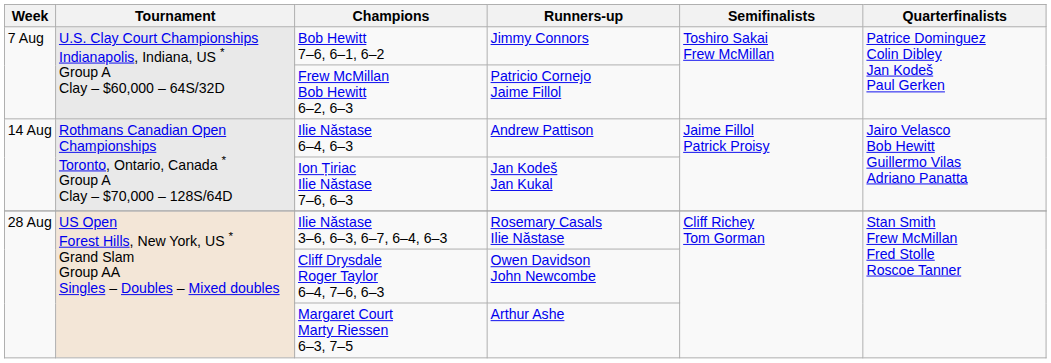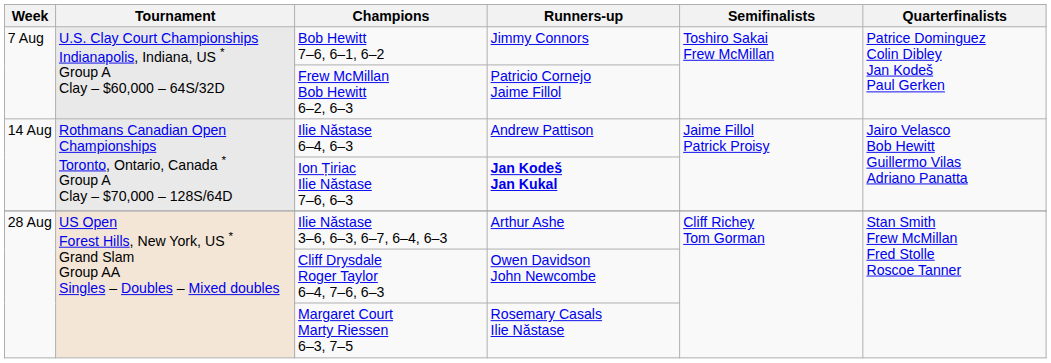(524, 176) normal -> (526, 176) bold
(546, 230) Rosemary Casals Ilie Năstase -> (527, 223) Arthur Ashe
(527, 315) Arthur Ashe -> (546, 323) Rosemary Casals Ilie Năstase
